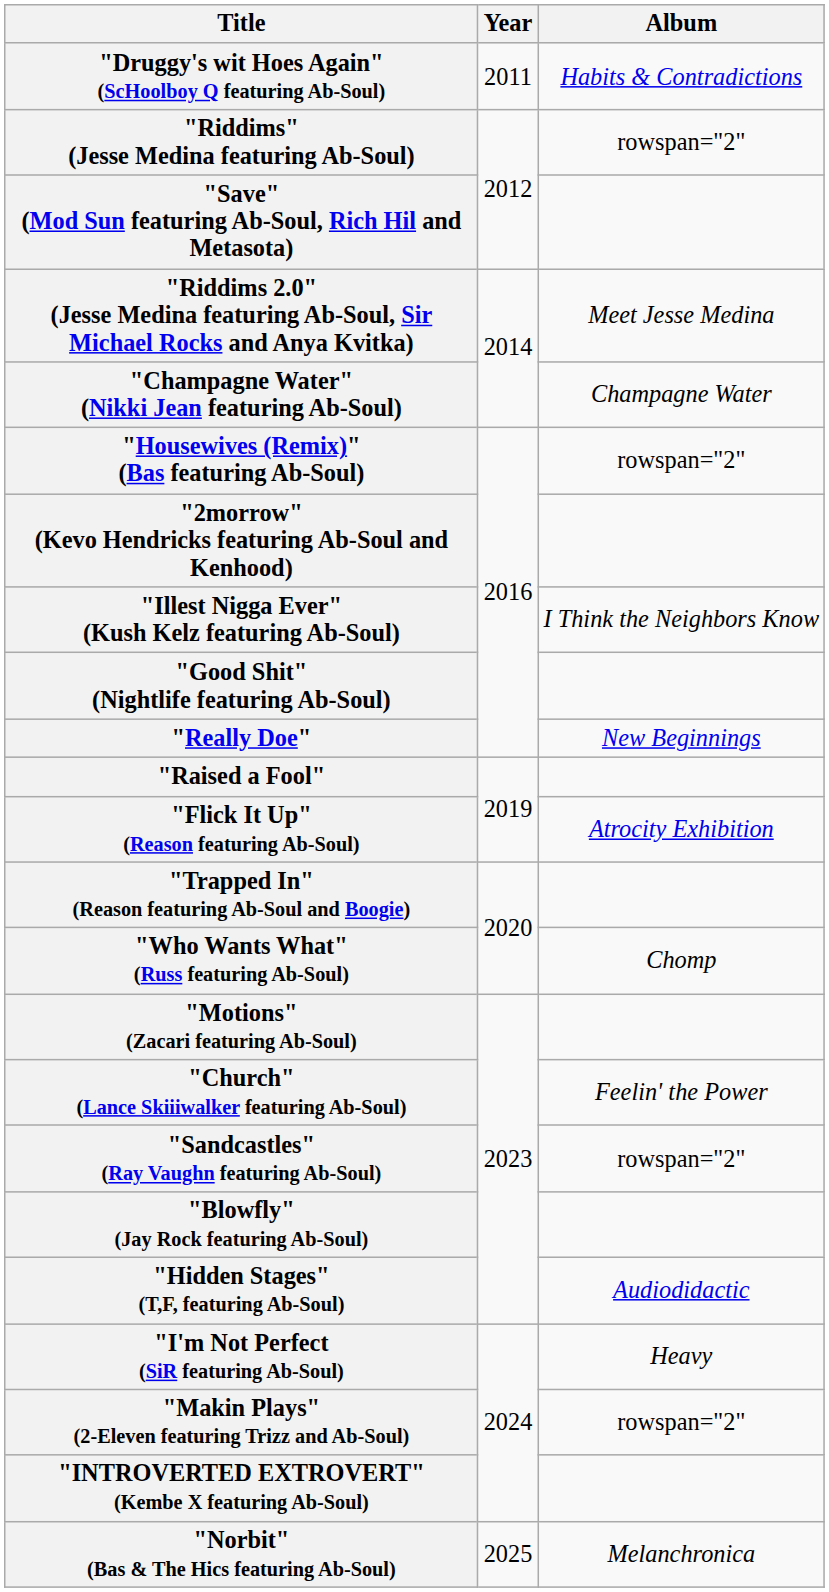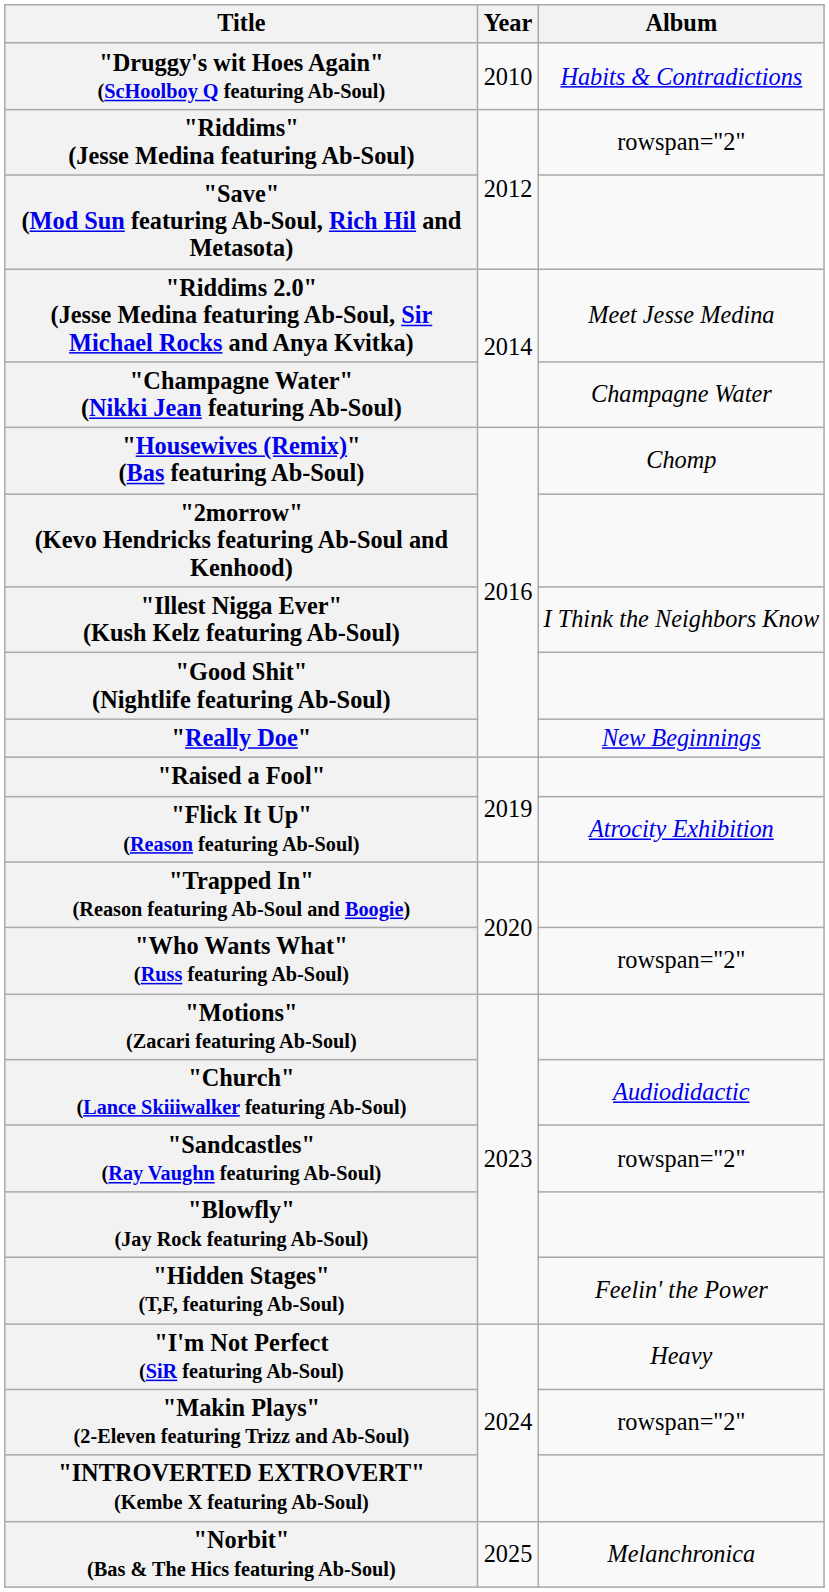(508, 76) 2011 -> (508, 76) 2010
(681, 460) rowspan="2" -> (681, 460) Chomp
(681, 960) Chomp -> (681, 960) rowspan="2"
(681, 1092) Feelin' the Power -> (681, 1092) Audiodidactic
(681, 1290) Audiodidactic -> (681, 1290) Feelin' the Power
